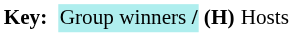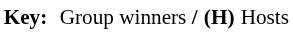(129, 17) paleturquoise background -> (129, 17) no background
